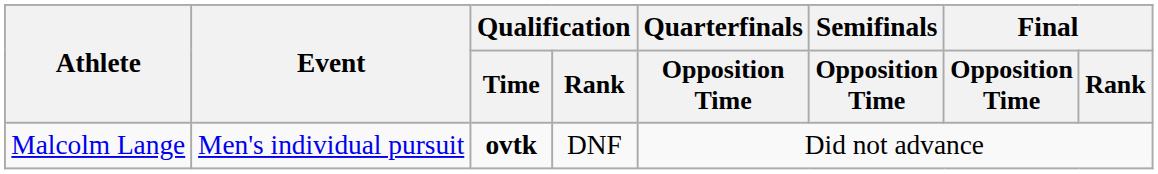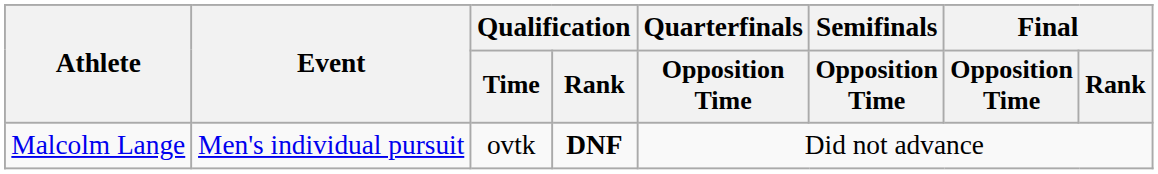(511, 145) bold -> (511, 145) normal
(594, 145) normal -> (594, 145) bold
